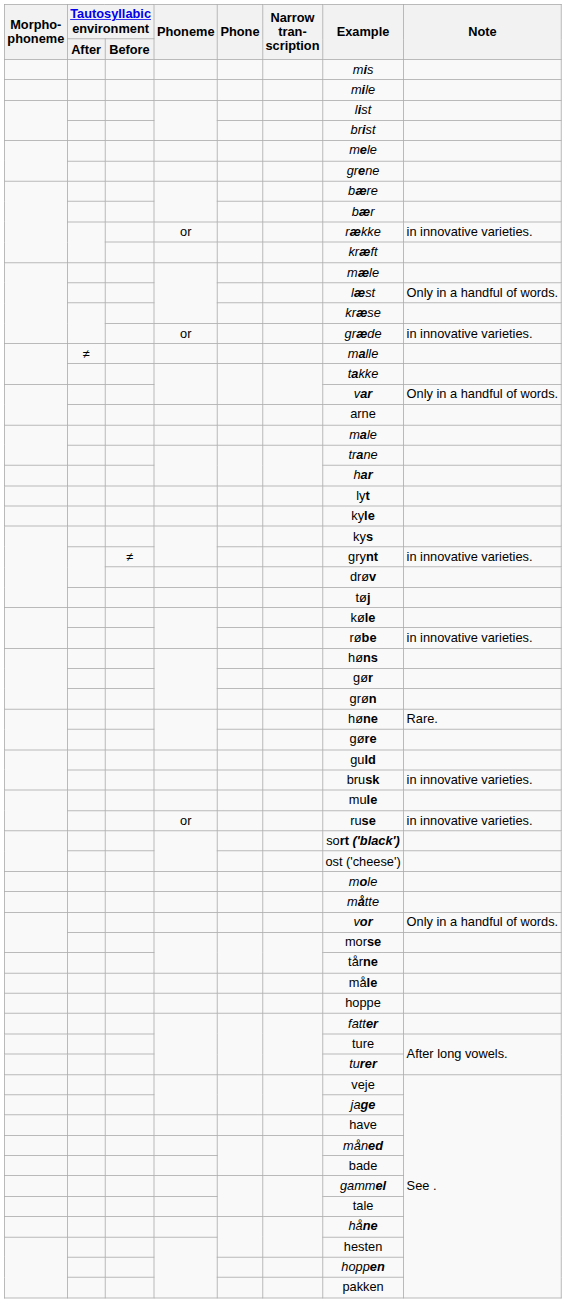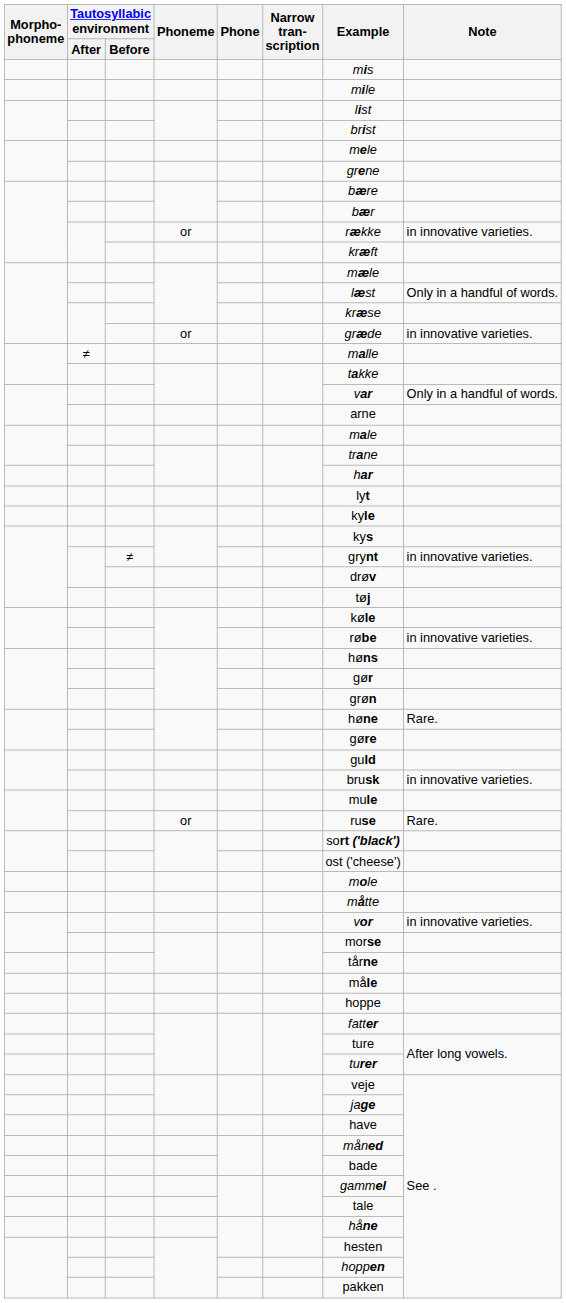(470, 820) in innovative varieties. -> (422, 820) Rare.
(482, 922) Only in a handful of words. -> (470, 922) in innovative varieties.
